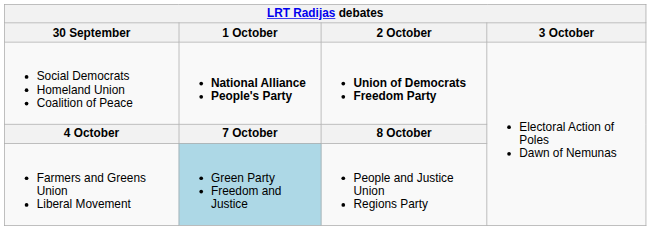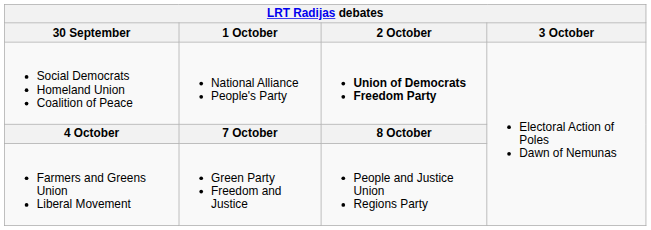(250, 90) bold -> (250, 90) normal
(250, 191) lightblue background -> (250, 191) no background
